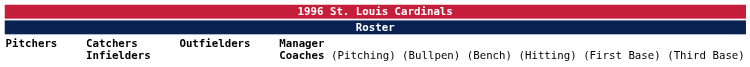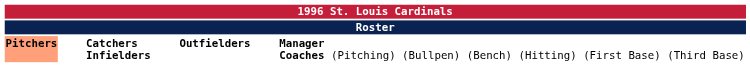(31, 43) no background -> (31, 43) lightsalmon background
